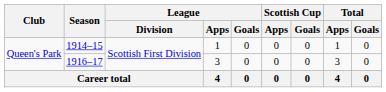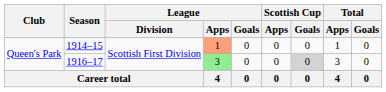(217, 45) no background -> (217, 45) lightsalmon background
(217, 62) no background -> (217, 62) lightgreen background
(307, 62) no background -> (307, 62) lightgrey background
